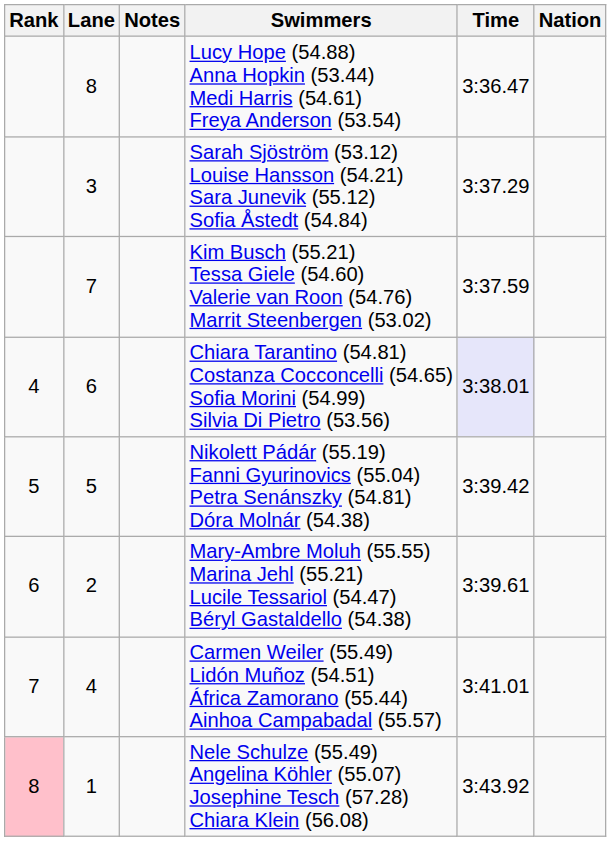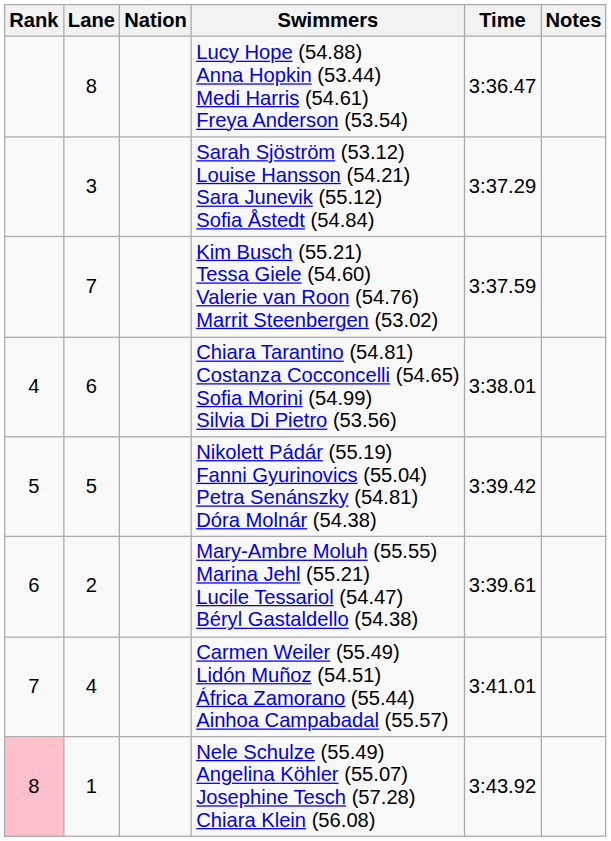columns swapped: (570, 20) <-> (152, 20)
(496, 386) lavender background -> (502, 386) no background
